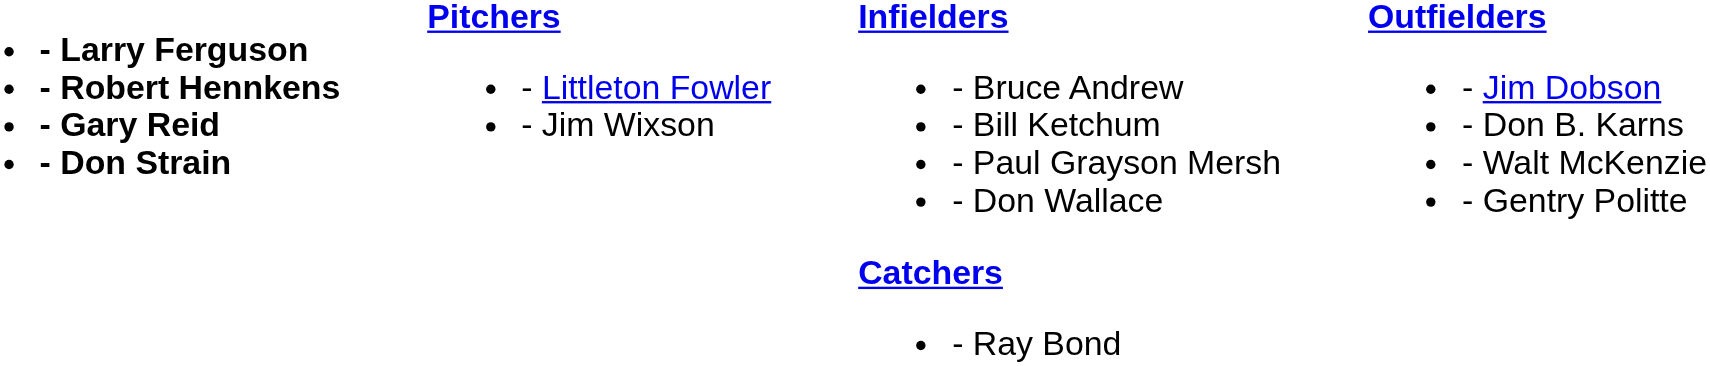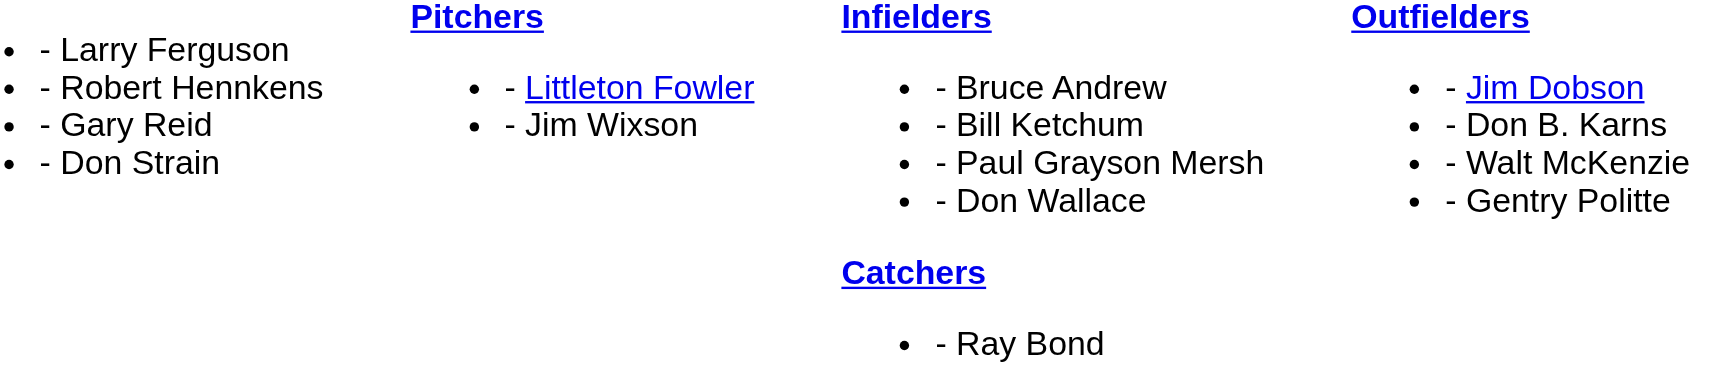(143, 107) bold -> (135, 107) normal
